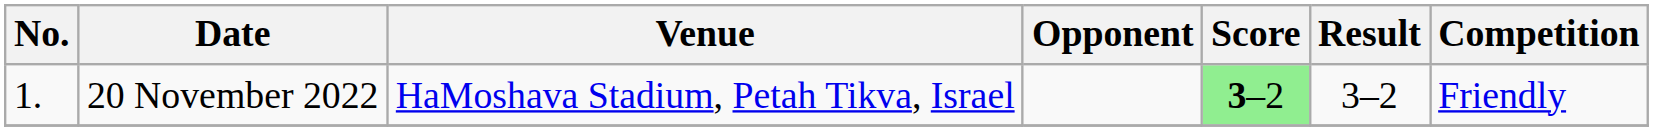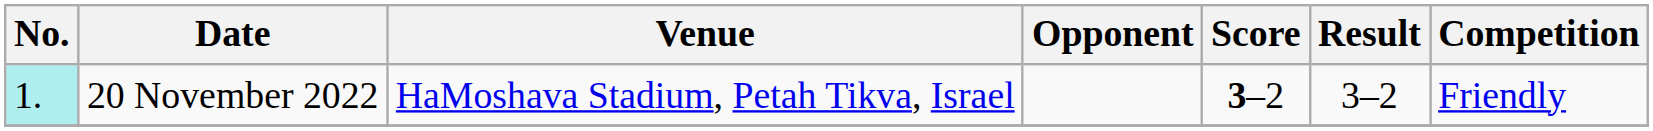(28, 94) no background -> (28, 94) paleturquoise background
(1256, 94) lightgreen background -> (1256, 94) no background
